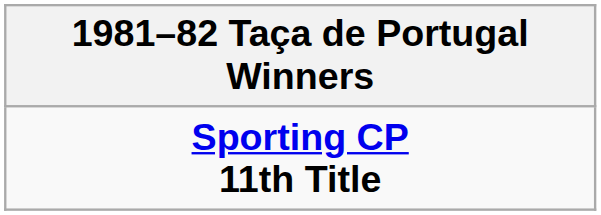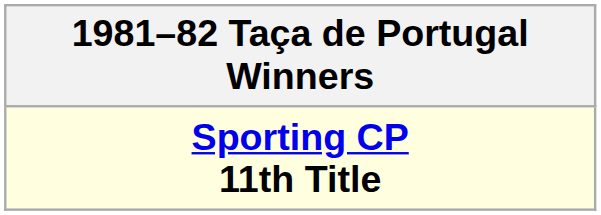(300, 157) no background -> (300, 157) lightyellow background
